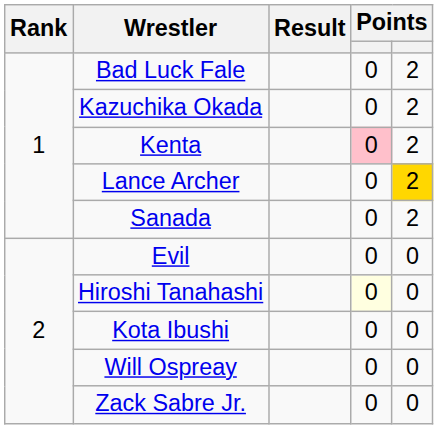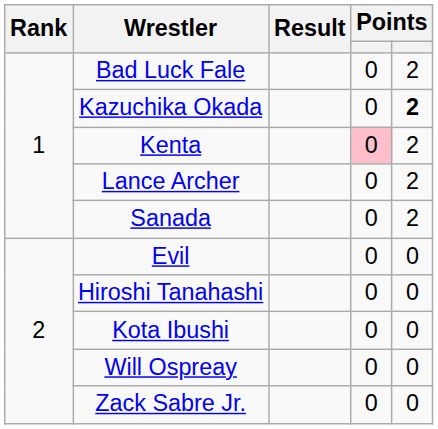(412, 107) normal -> (412, 107) bold
(412, 181) gold background -> (412, 181) no background
(371, 293) lightyellow background -> (371, 293) no background
